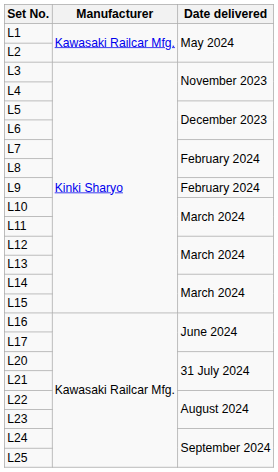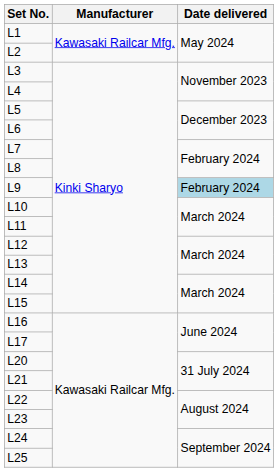(220, 187) no background -> (220, 187) lightblue background
